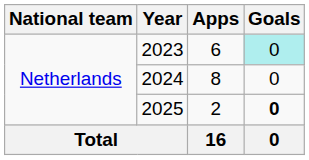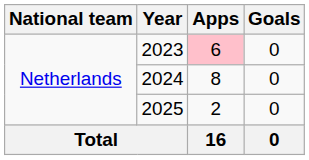(216, 49) no background -> (216, 49) pink background
(274, 49) paleturquoise background -> (274, 49) no background
(274, 109) bold -> (274, 109) normal
